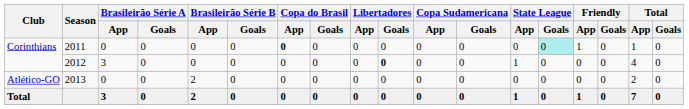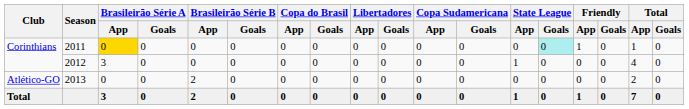(103, 46) no background -> (103, 46) gold background
(283, 46) bold -> (283, 46) normal
(383, 63) bold -> (383, 63) normal
